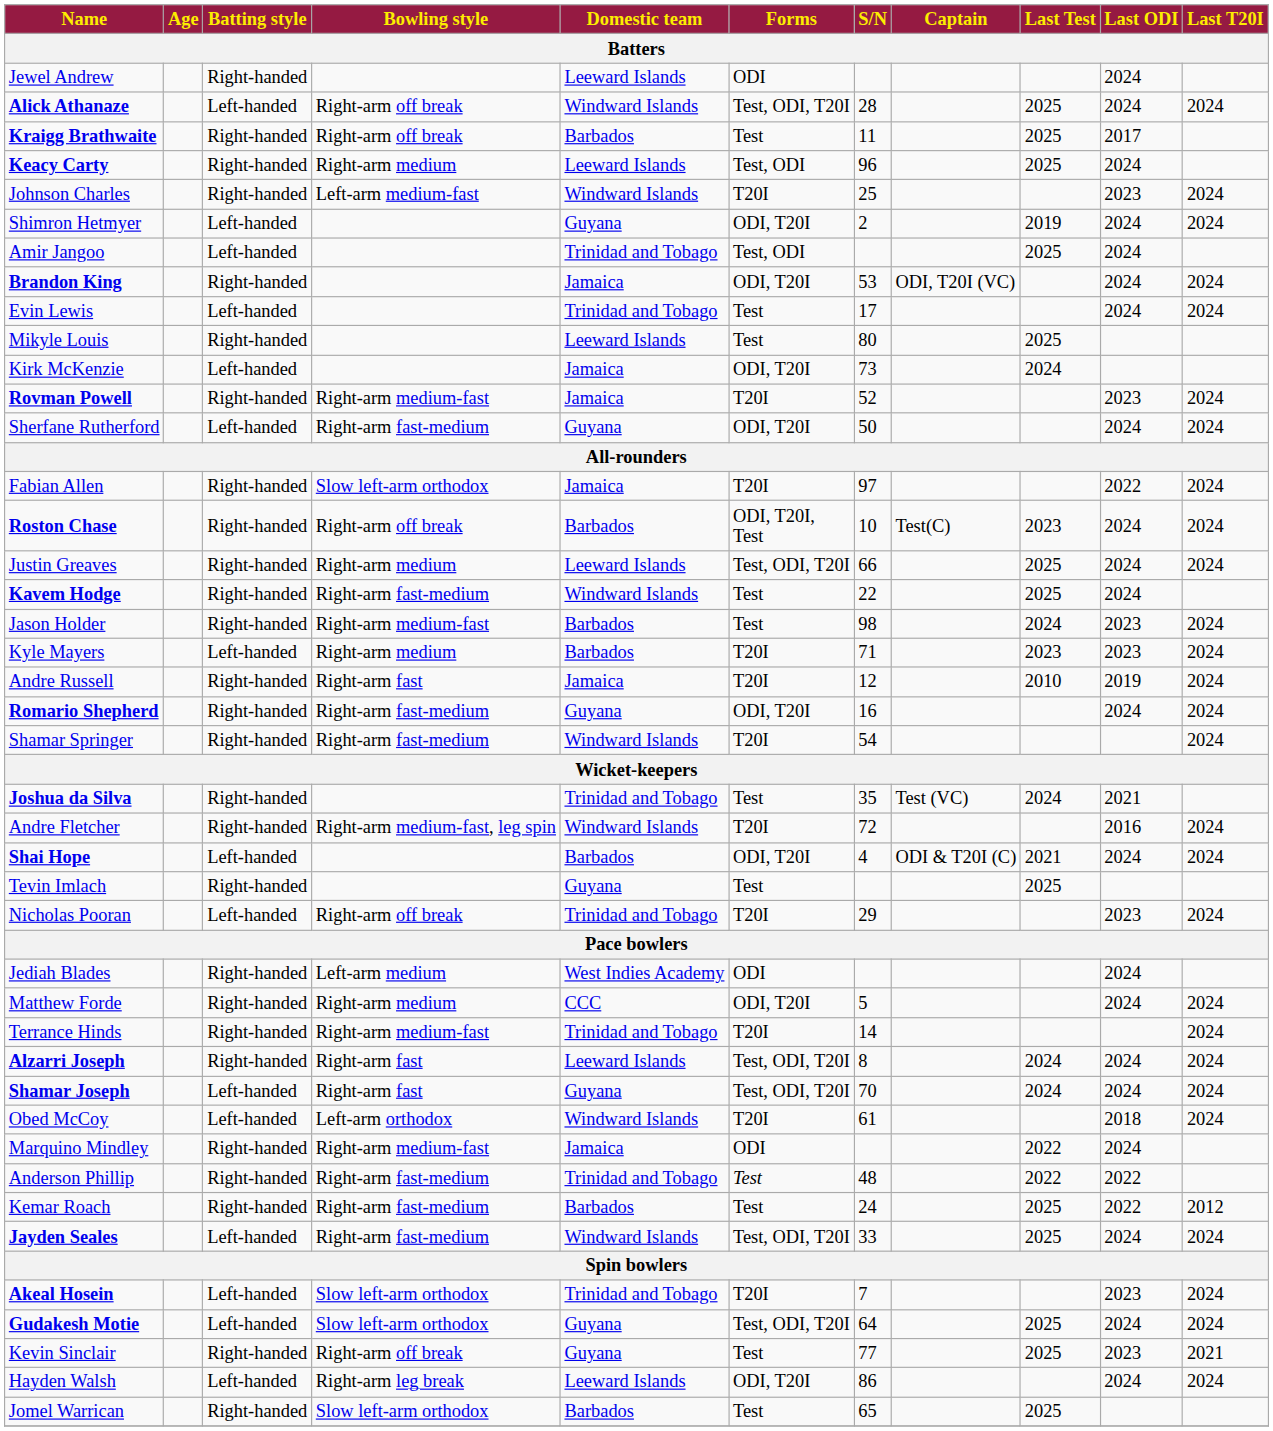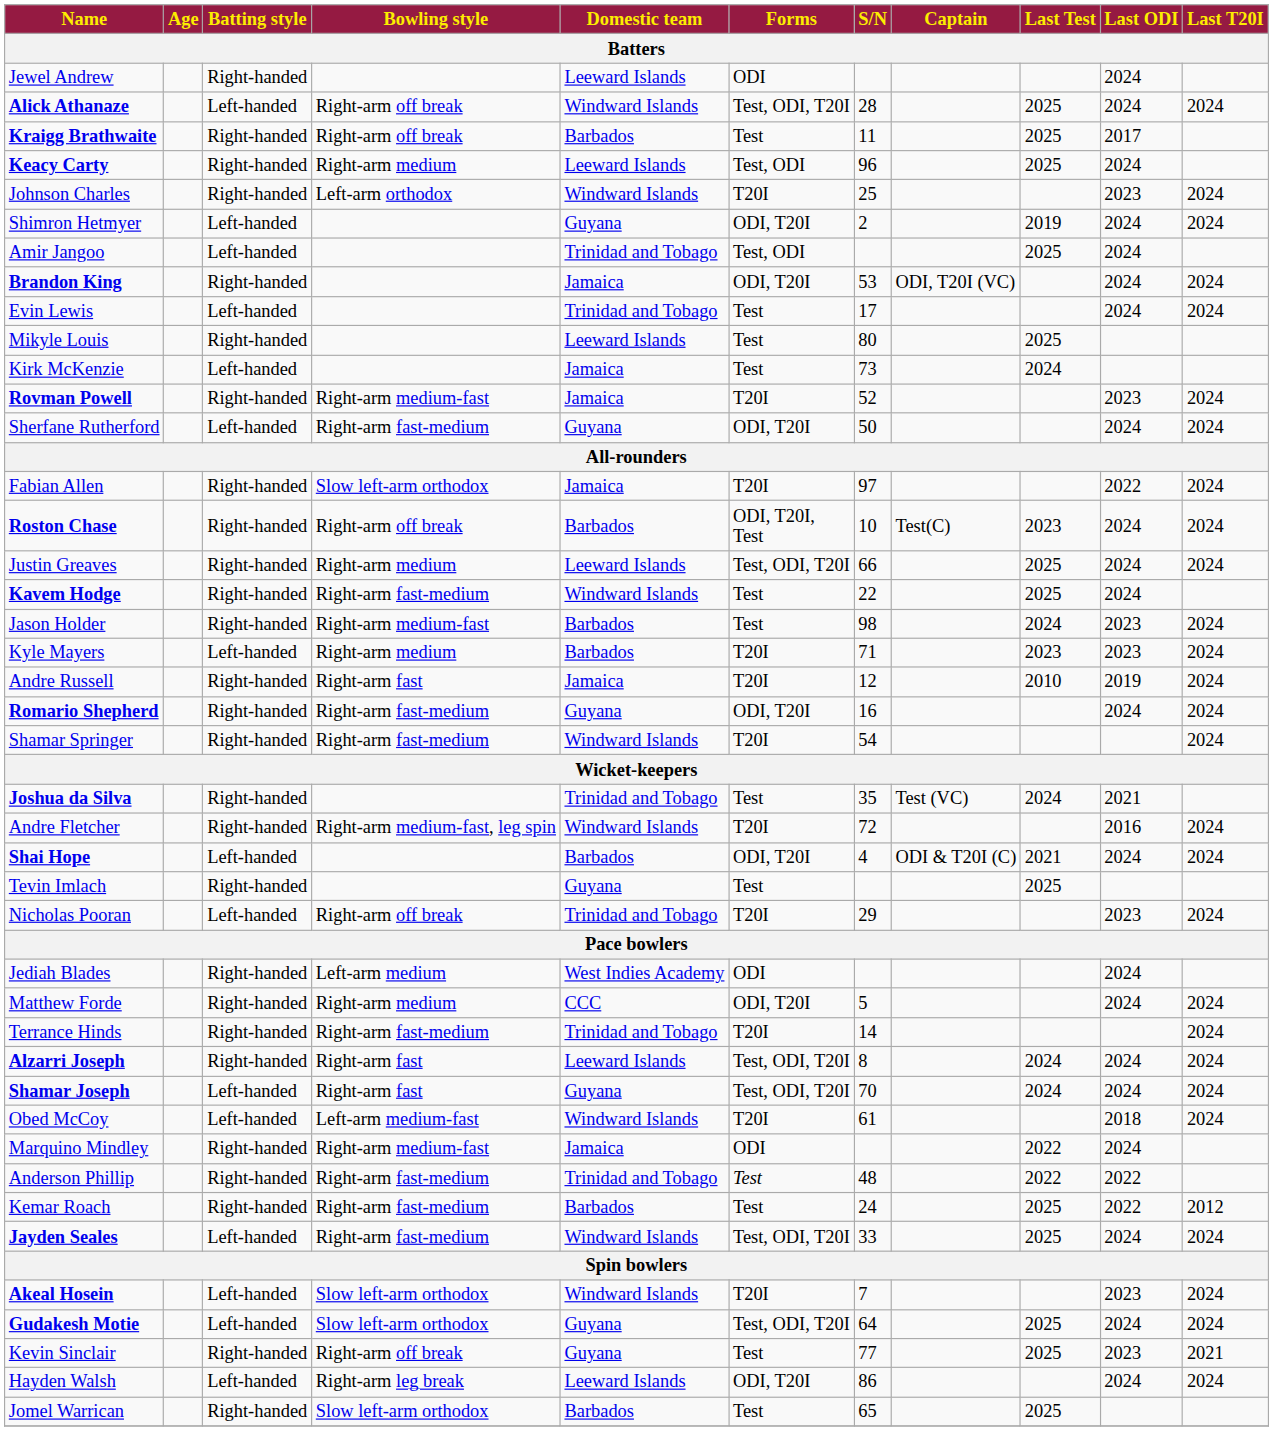(397, 194) Left-arm medium-fast -> (384, 194) Left-arm orthodox
(772, 369) ODI, T20I -> (748, 369) Test
(402, 1031) Right-arm medium-fast -> (402, 1031) Right-arm fast-medium
(384, 1119) Left-arm orthodox -> (397, 1119) Left-arm medium-fast
(641, 1294) Trinidad and Tobago -> (631, 1294) Windward Islands
